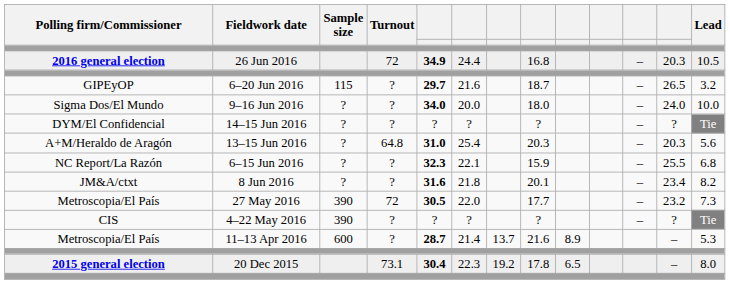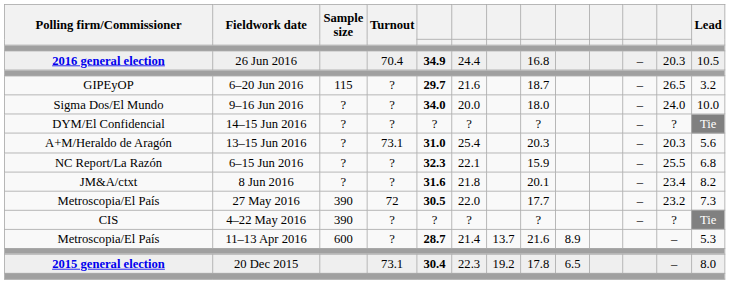(392, 60) 72 -> (392, 60) 70.4
(392, 143) 64.8 -> (392, 143) 73.1
